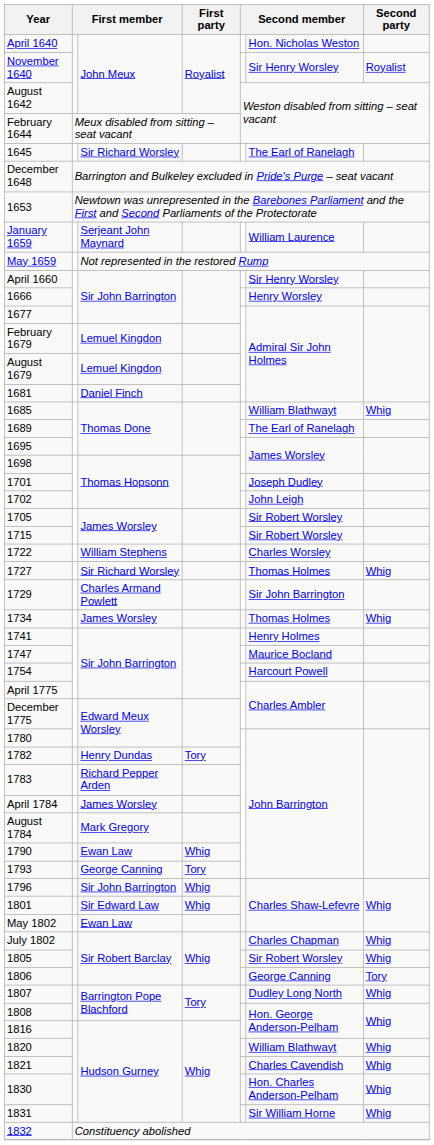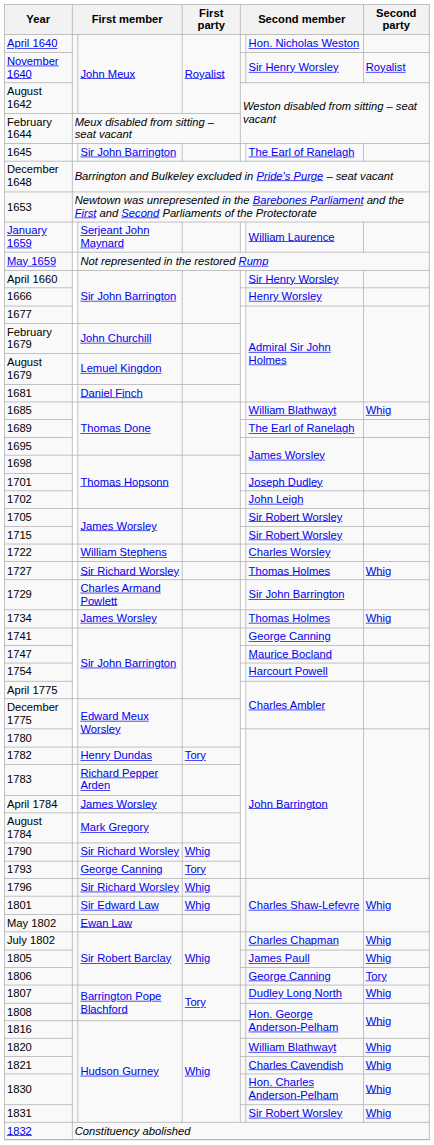(130, 152) Sir Richard Worsley -> (128, 152) Sir John Barrington
(121, 338) Lemuel Kingdon -> (116, 338) John Churchill
(284, 636) Henry Holmes -> (290, 636) George Canning
(106, 852) Ewan Law -> (130, 852) Sir Richard Worsley
(128, 887) Sir John Barrington -> (130, 887) Sir Richard Worsley
(296, 958) Sir Robert Worsley -> (279, 958) James Paull
(292, 1113) Sir William Horne -> (296, 1113) Sir Robert Worsley
